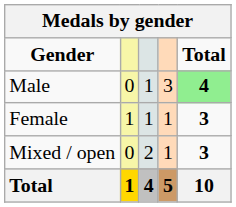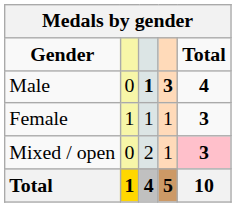(149, 86) normal -> (149, 86) bold
(168, 86) normal -> (168, 86) bold
(204, 86) lightgreen background -> (204, 86) no background
(204, 152) no background -> (204, 152) pink background
